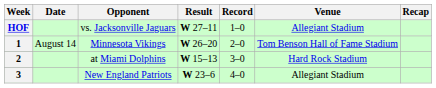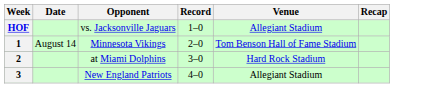- column: (199, 12)
